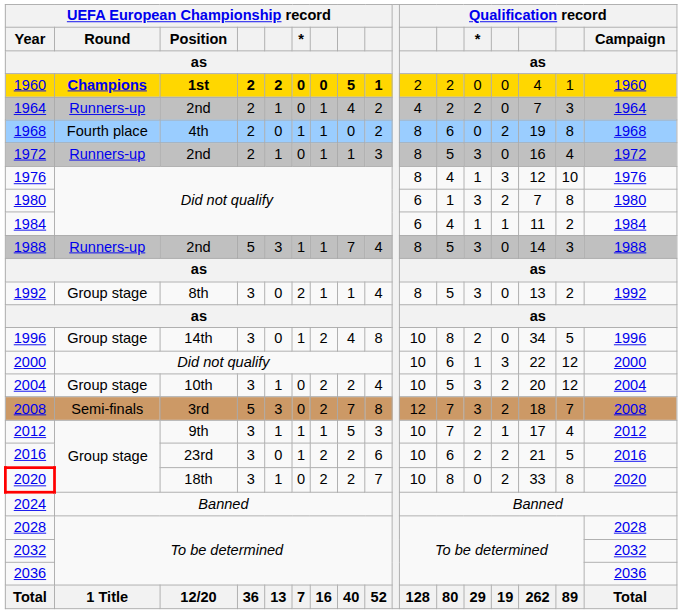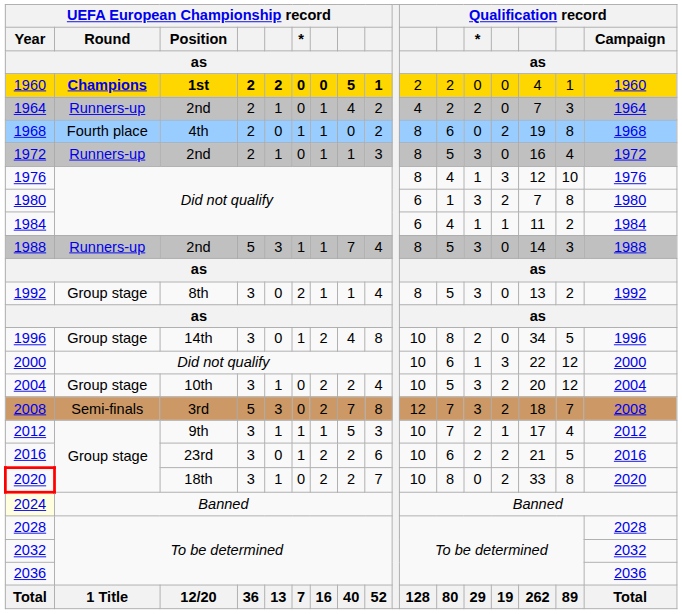(30, 504) no background -> (30, 504) lightyellow background
